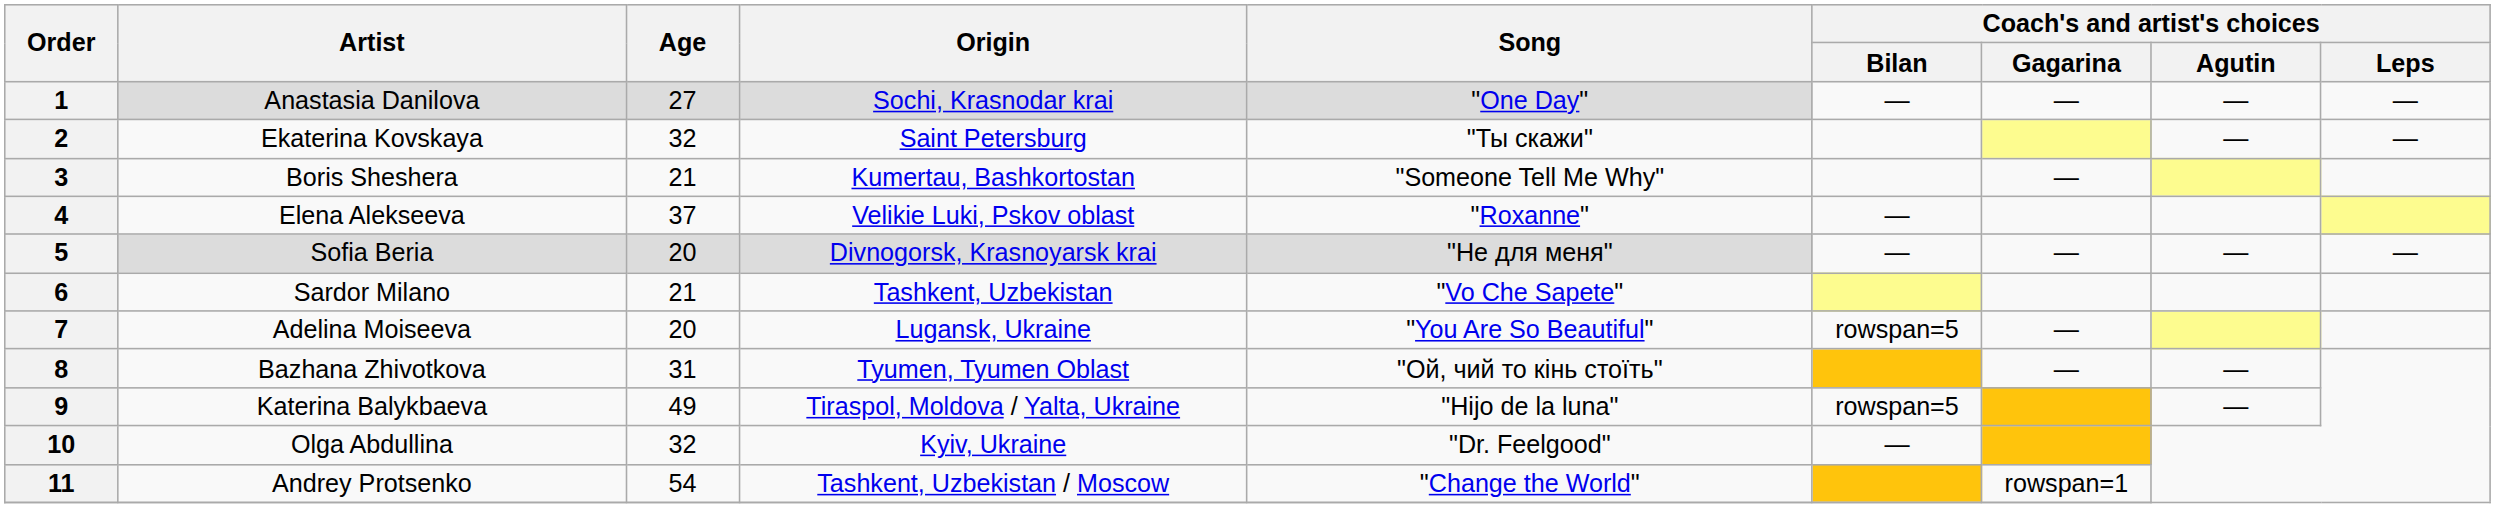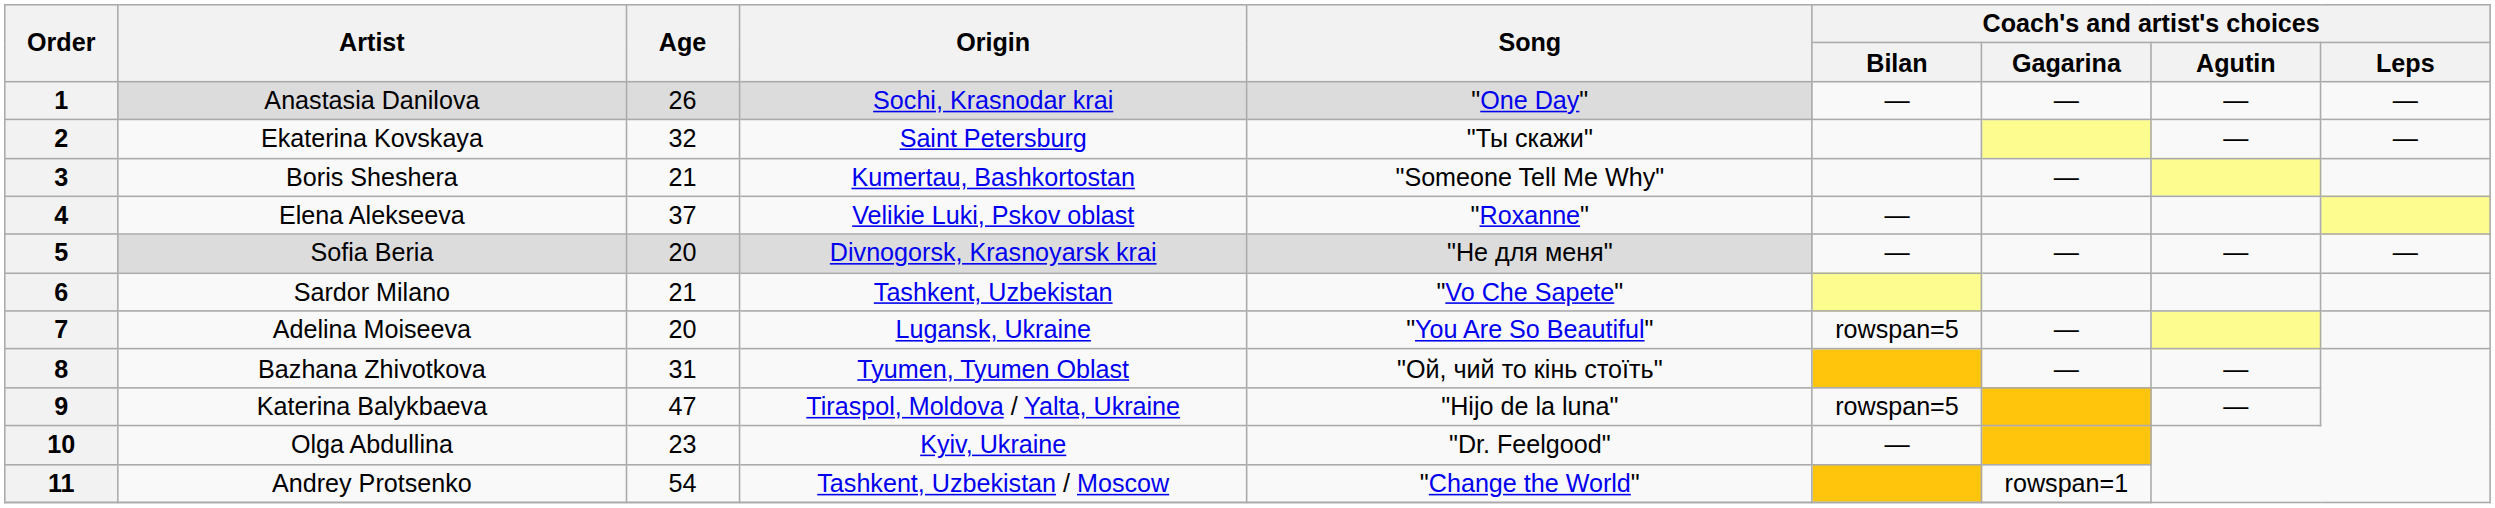(683, 100) 27 -> (683, 100) 26
(683, 407) 49 -> (683, 407) 47
(683, 445) 32 -> (683, 445) 23
